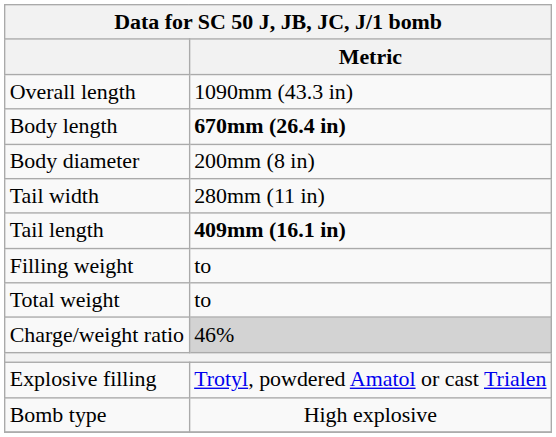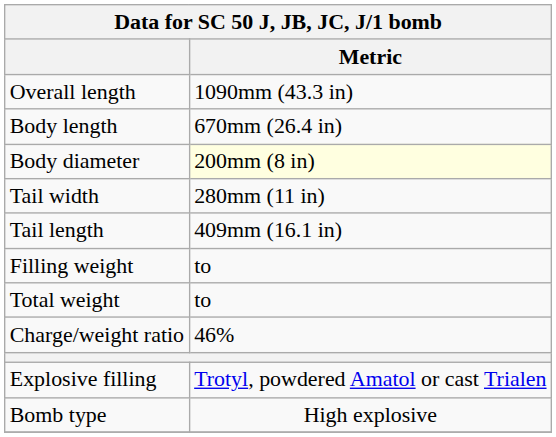(270, 126) bold -> (268, 126) normal
(254, 160) no background -> (254, 160) lightyellow background
(270, 230) bold -> (268, 230) normal
(214, 334) lightgrey background -> (214, 334) no background
